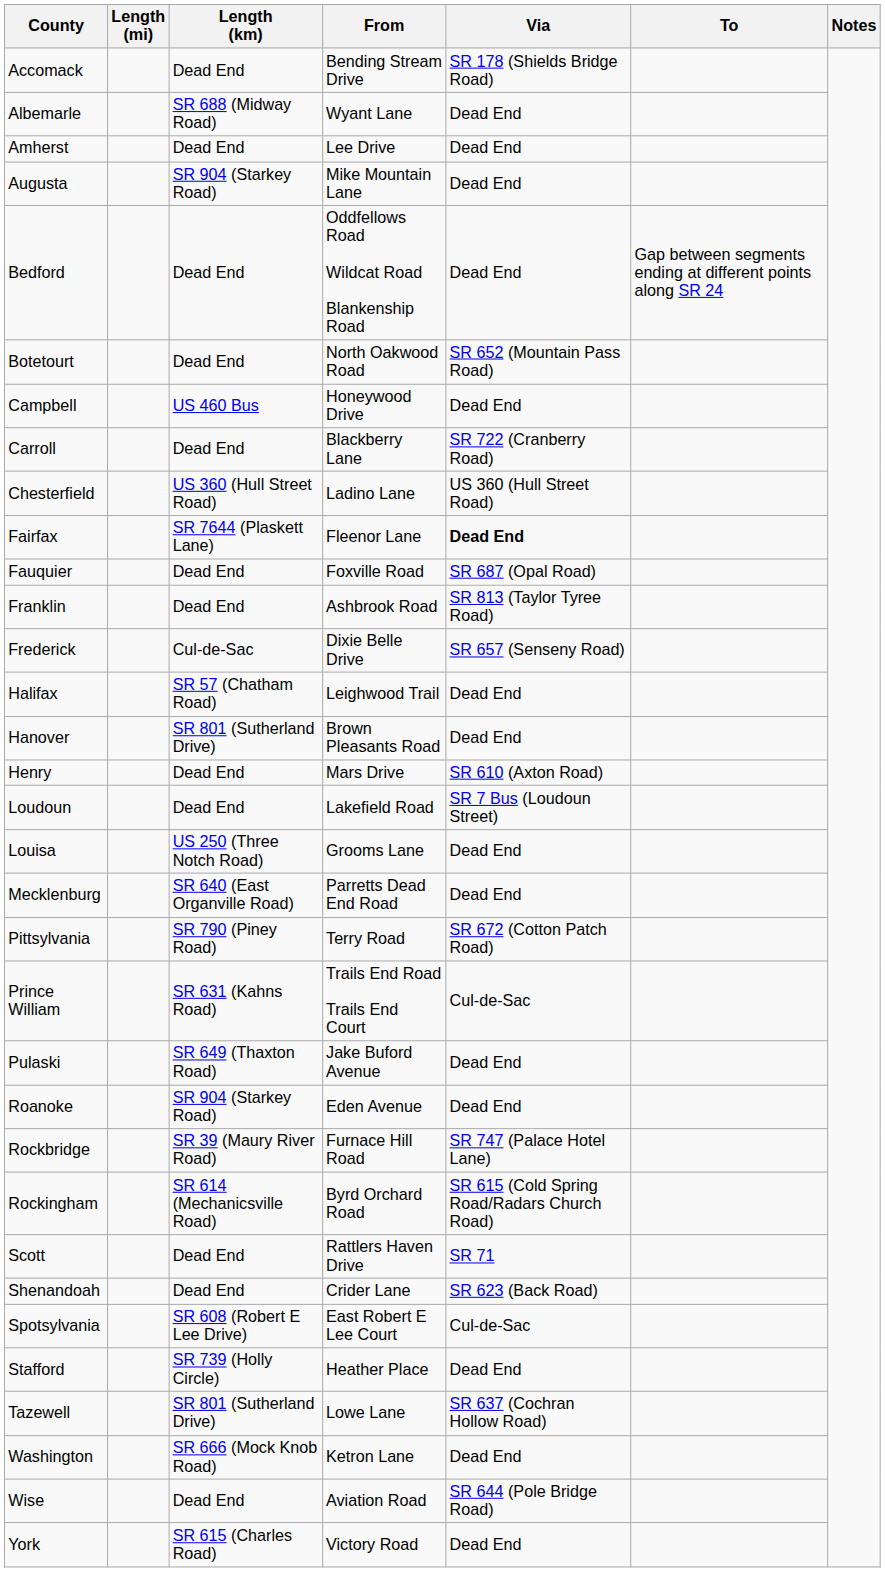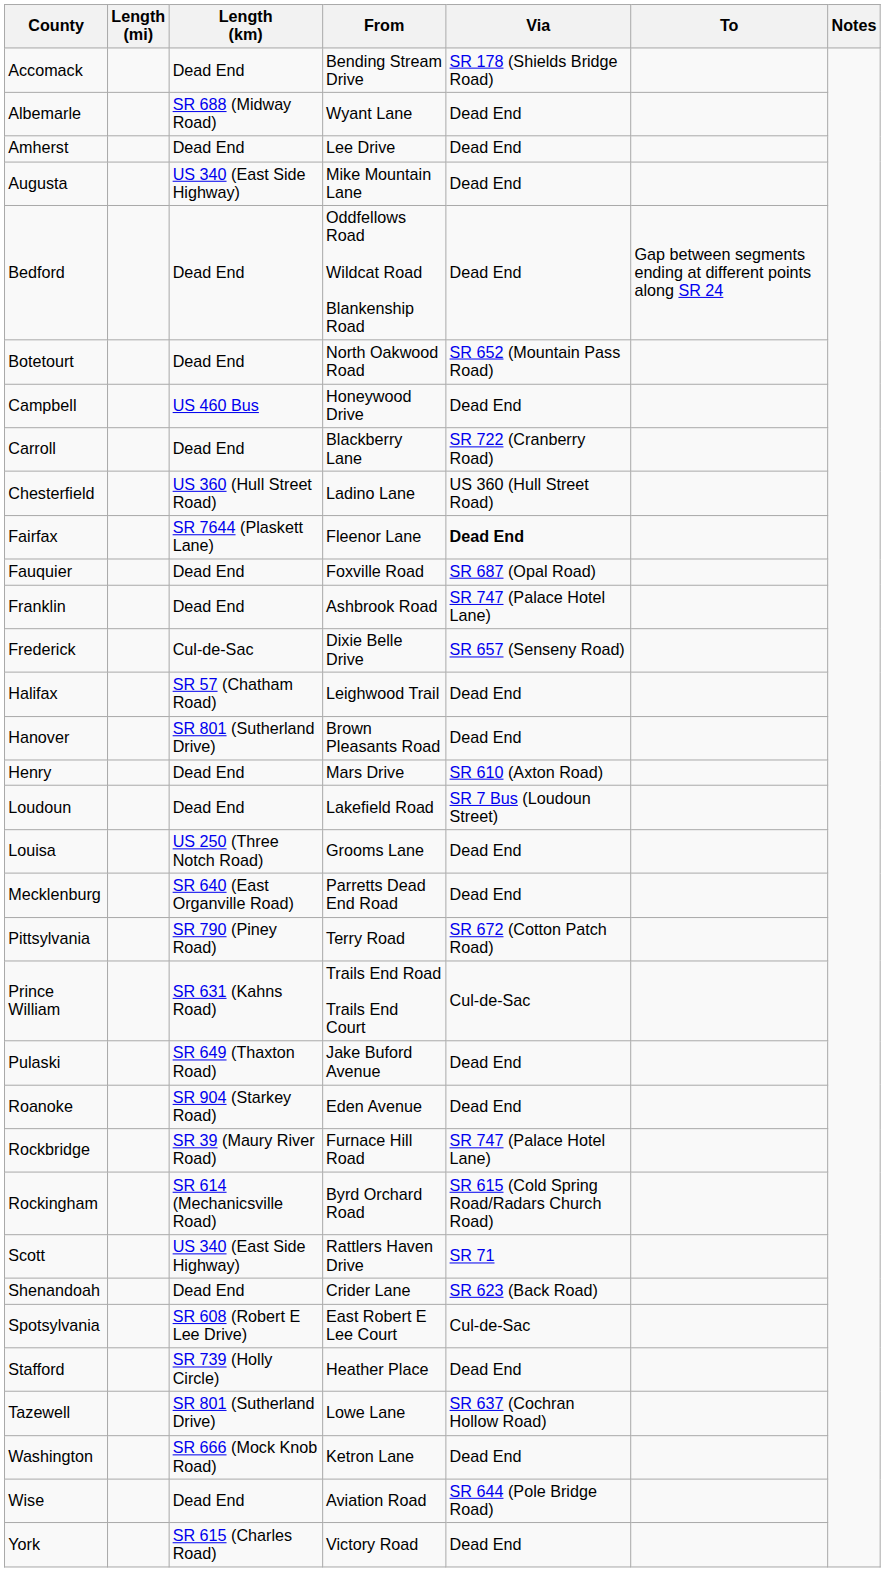(232, 183) SR 904 (Starkey Road) -> (239, 183) US 340 (East Side Highway)
(525, 606) SR 813 (Taylor Tyree Road) -> (527, 606) SR 747 (Palace Hotel Lane)
(209, 1256) Dead End -> (239, 1256) US 340 (East Side Highway)
